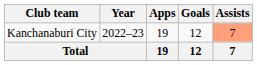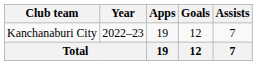(233, 32) lightsalmon background -> (233, 32) no background
